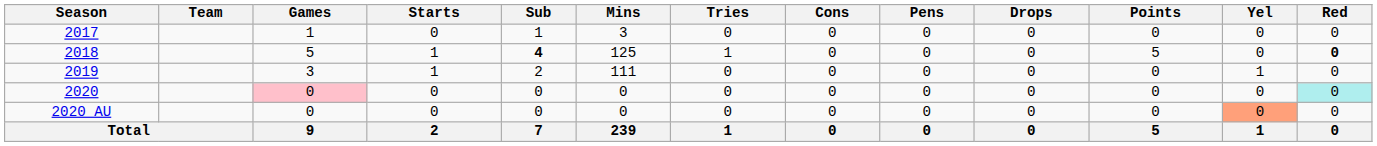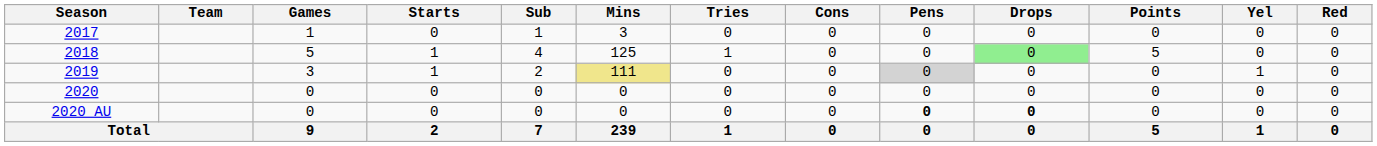(539, 53) bold -> (539, 53) normal
(1031, 53) no background -> (1031, 53) lightgreen background
(1335, 53) bold -> (1335, 53) normal
(623, 73) no background -> (623, 73) khaki background
(927, 73) no background -> (927, 73) lightgrey background
(310, 92) pink background -> (310, 92) no background
(1335, 92) paleturquoise background -> (1335, 92) no background
(927, 112) normal -> (927, 112) bold
(1031, 112) normal -> (1031, 112) bold
(1260, 112) lightsalmon background -> (1260, 112) no background
